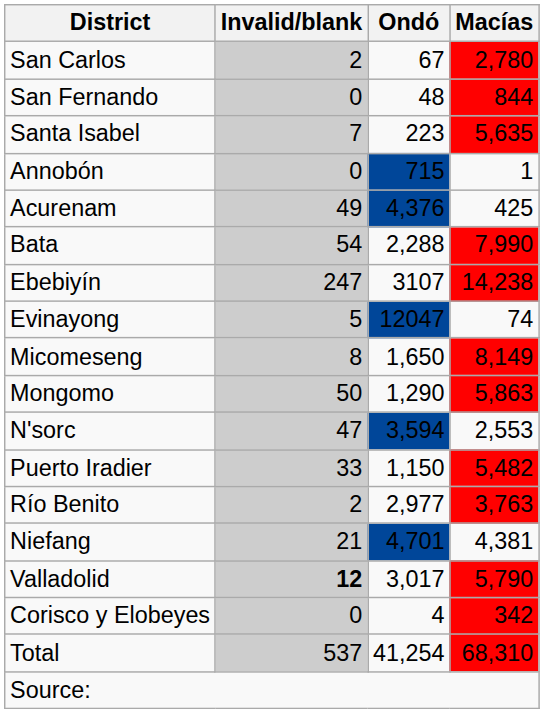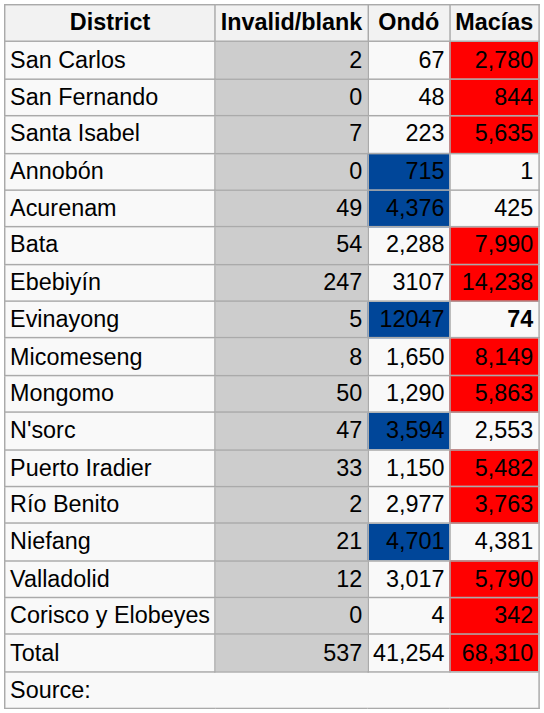(520, 319) normal -> (520, 319) bold
(349, 578) bold -> (349, 578) normal
